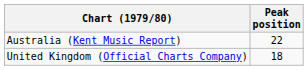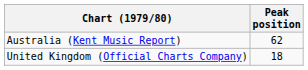(277, 40) 22 -> (277, 40) 62
